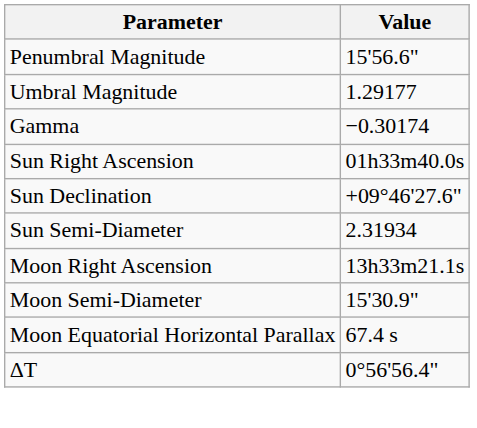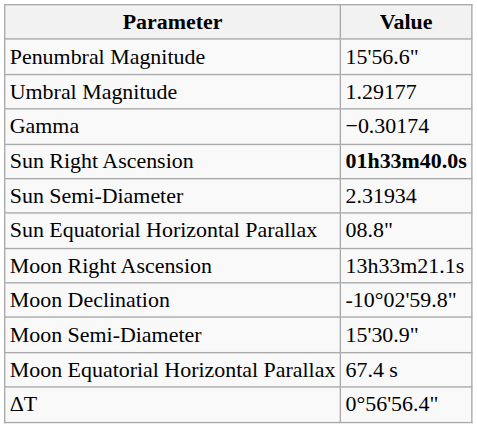(405, 160) normal -> (406, 160) bold
- row: (81, 195)
+ row: (163, 230)
+ row: (90, 299)
